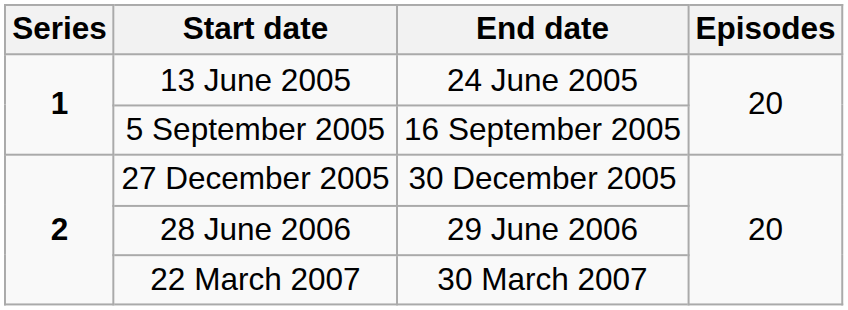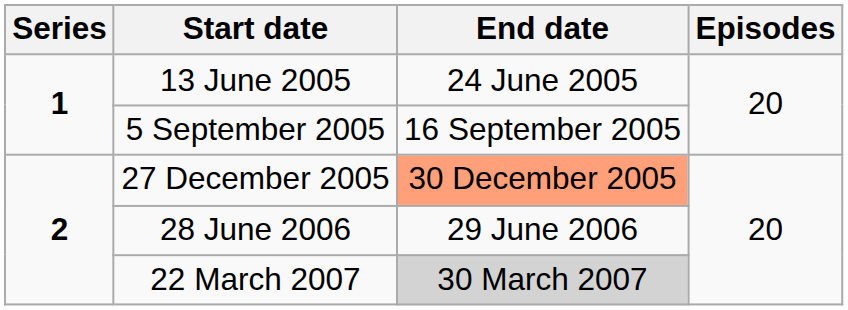(542, 179) no background -> (542, 179) lightsalmon background
(543, 279) no background -> (543, 279) lightgrey background
